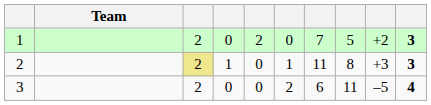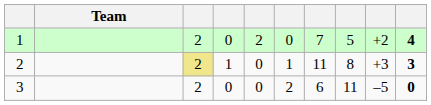(411, 40) 3 -> (411, 40) 4
(411, 87) 4 -> (411, 87) 0
